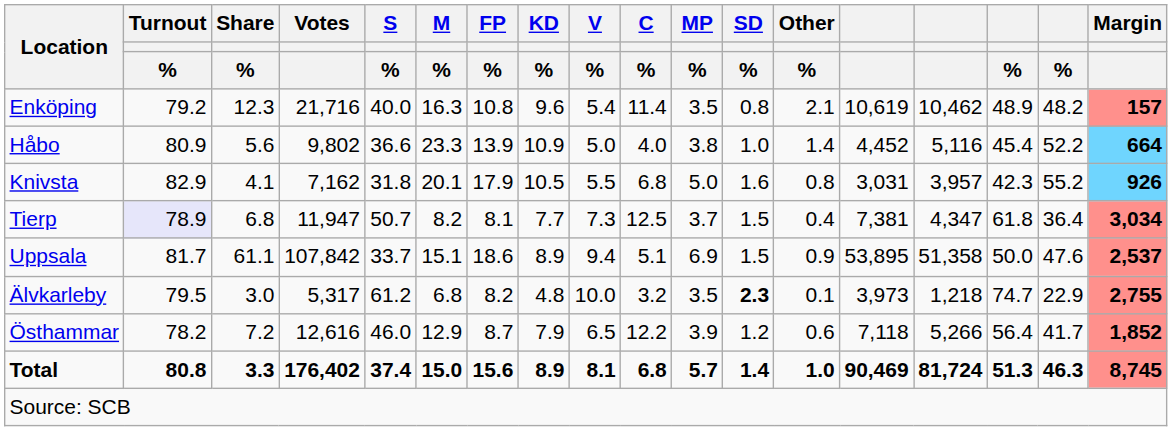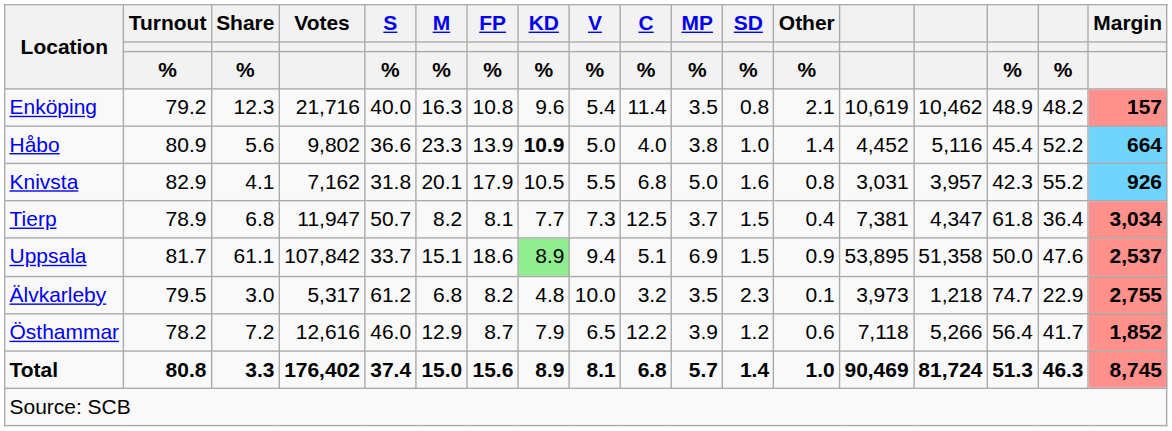(544, 145) normal -> (544, 145) bold
(186, 219) lavender background -> (186, 219) no background
(550, 257) no background -> (550, 257) lightgreen background
(755, 294) bold -> (755, 294) normal
